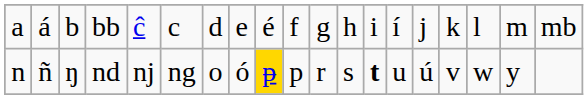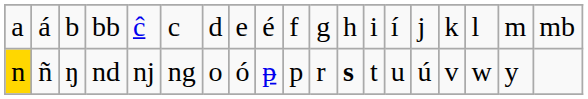(18, 71) no background -> (18, 71) gold background
(269, 71) gold background -> (269, 71) no background
(349, 71) normal -> (349, 71) bold
(375, 71) bold -> (374, 71) normal
